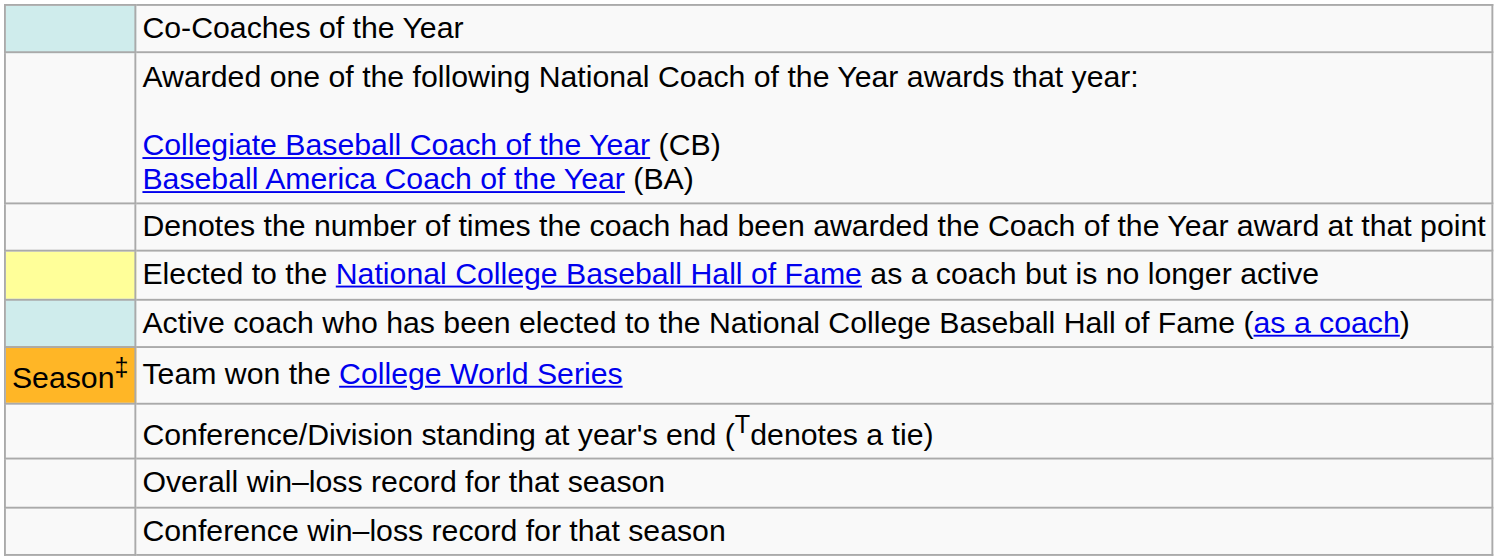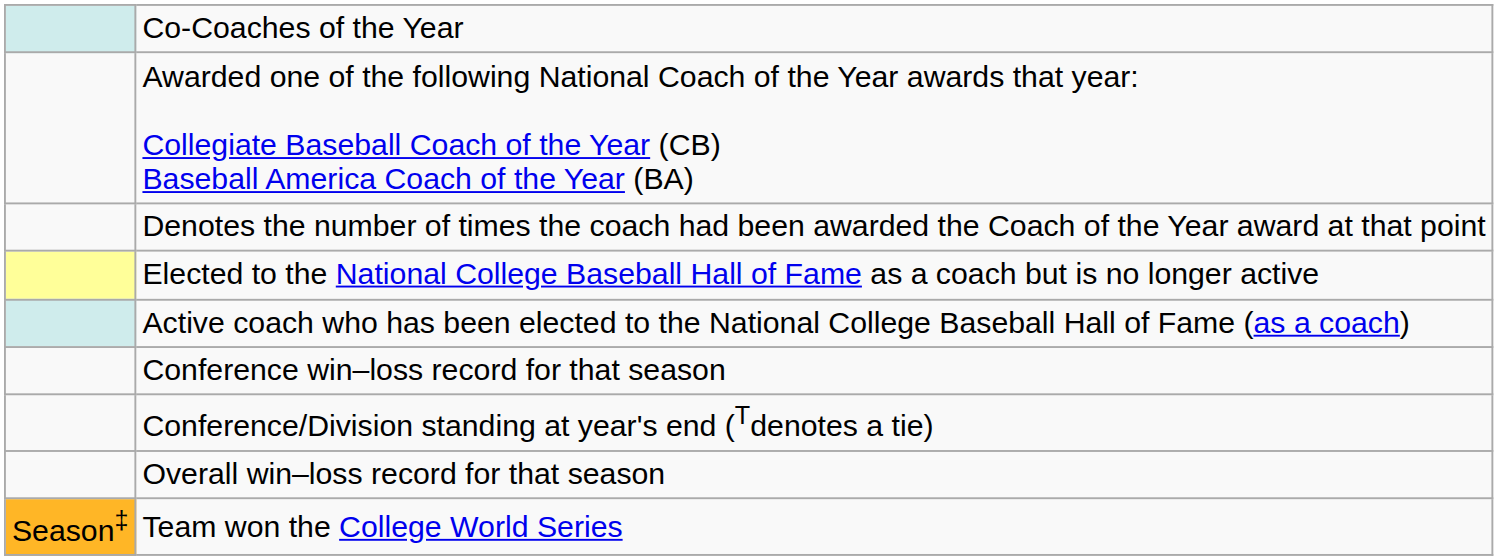rows swapped: (434, 530) <-> (383, 374)
